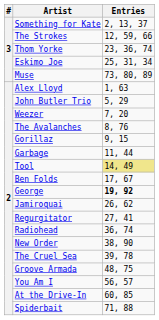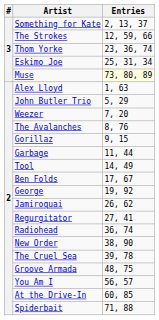(128, 75) no background -> (128, 75) lightyellow background
(119, 166) khaki background -> (119, 166) no background
(119, 192) bold -> (119, 192) normal
